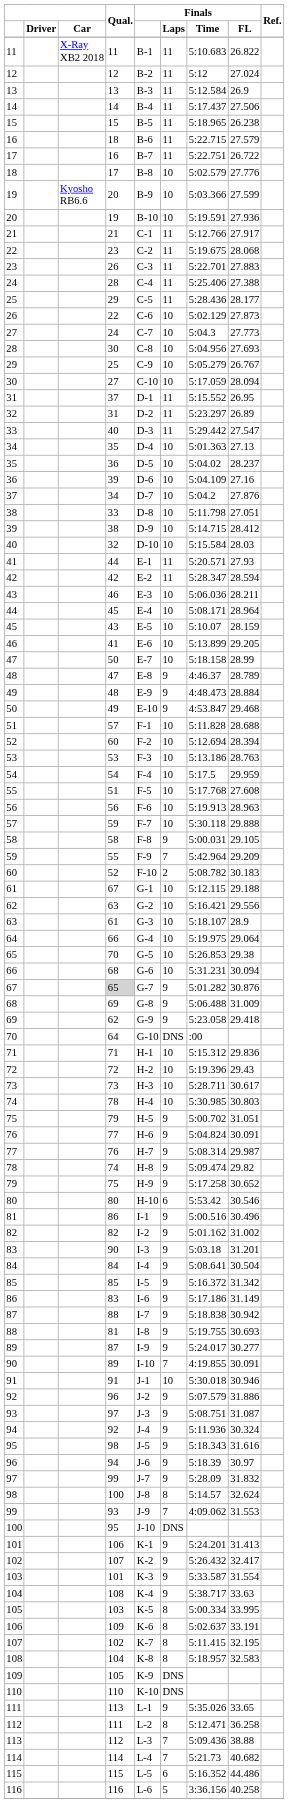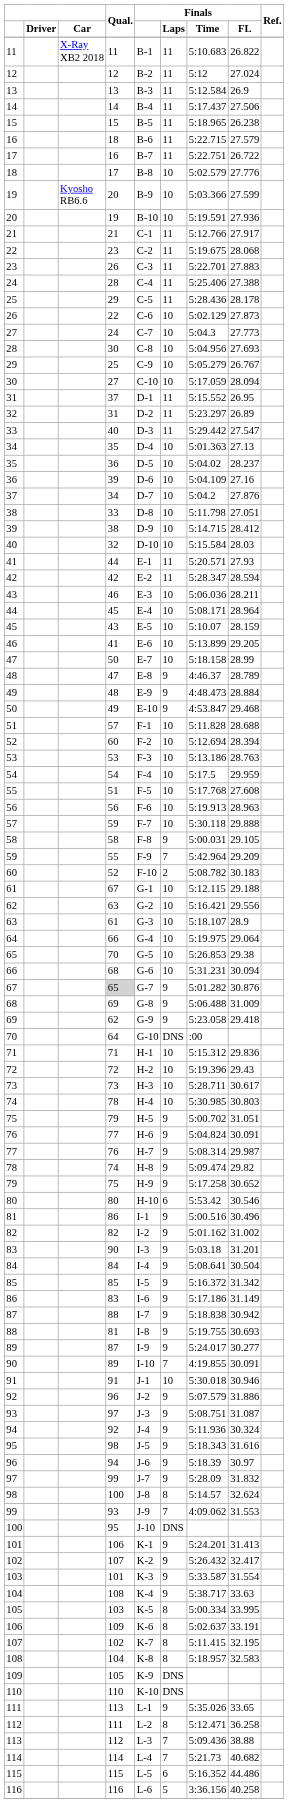(245, 299) 28.177 -> (245, 299) 28.178
